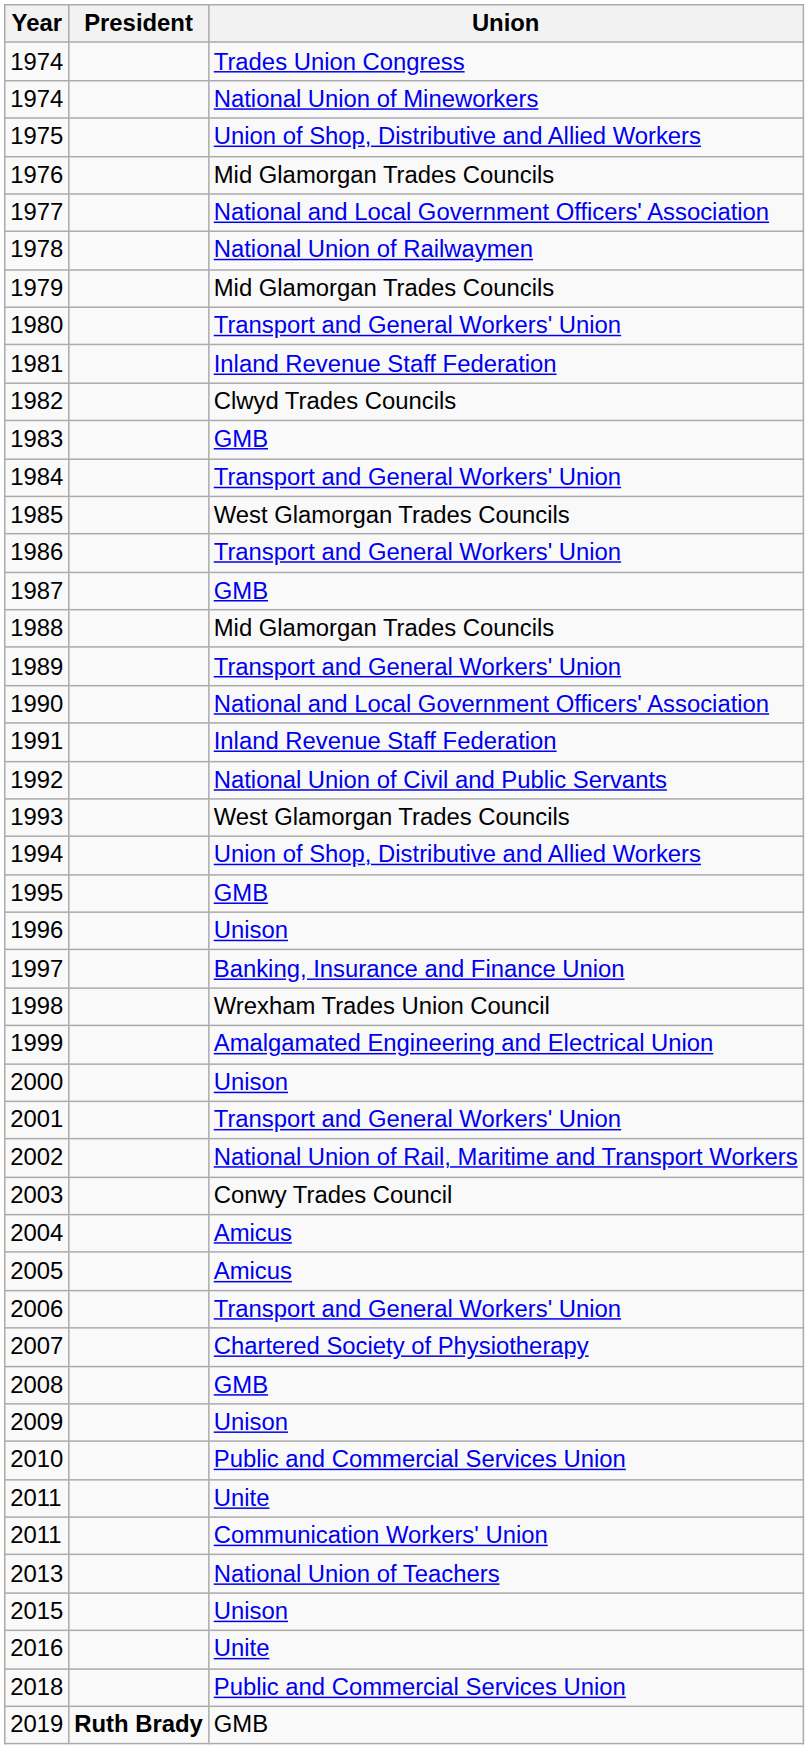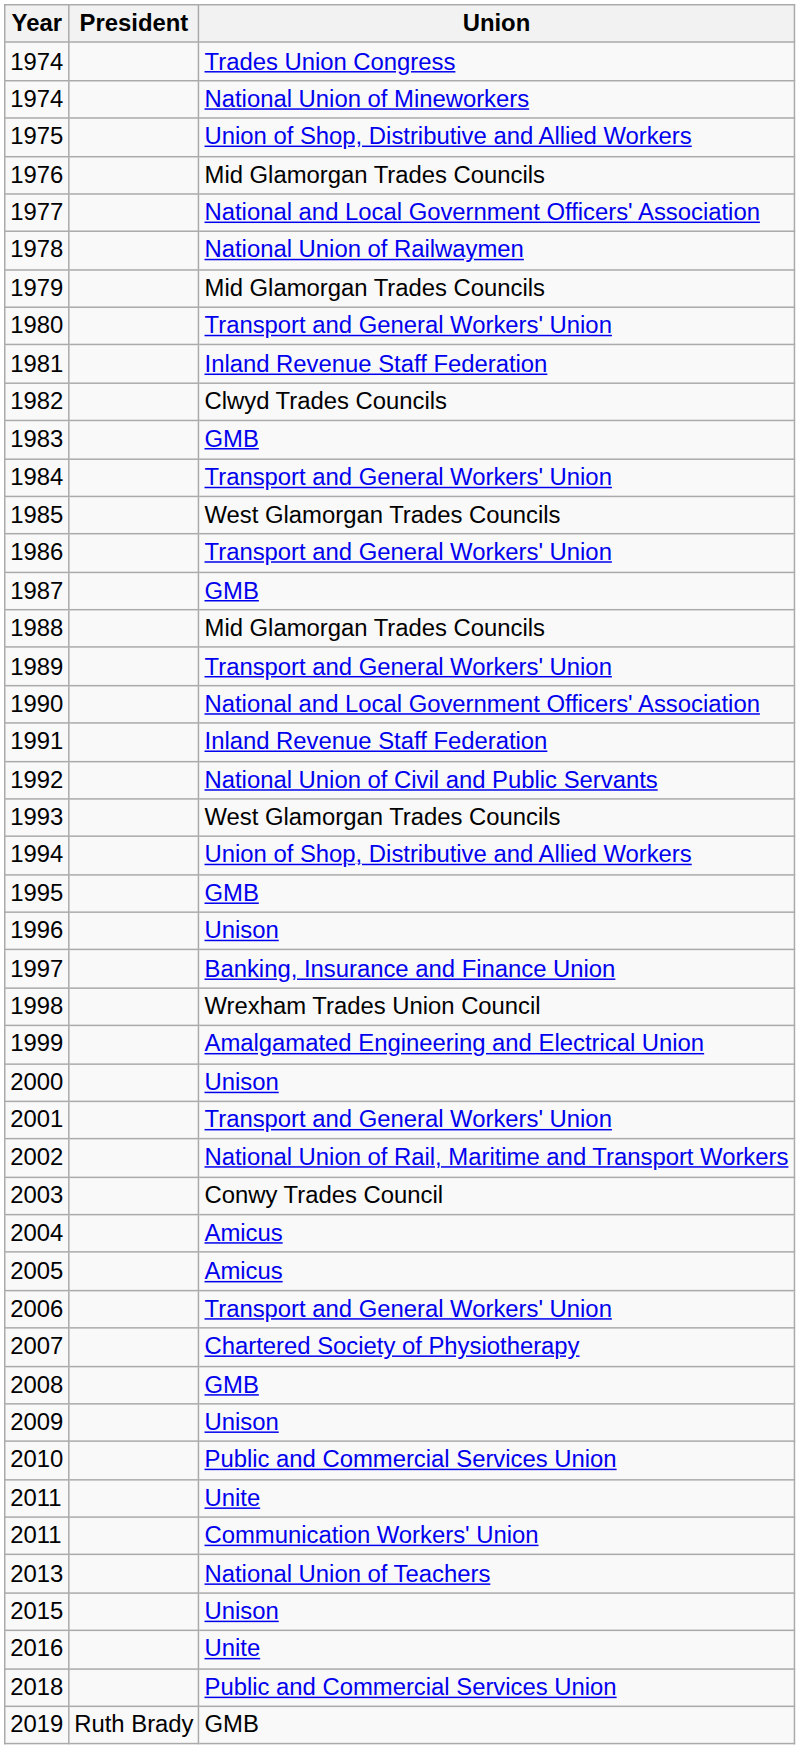(139, 1724) bold -> (134, 1724) normal
